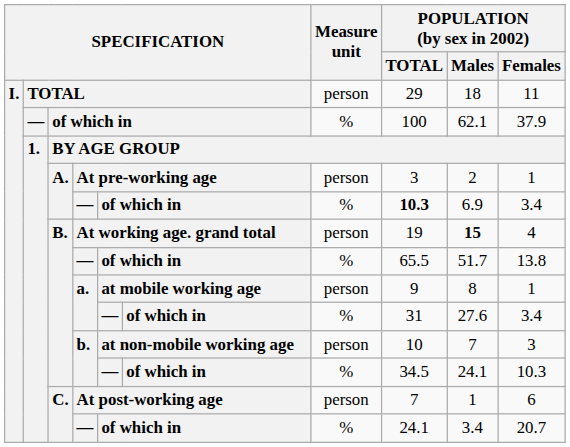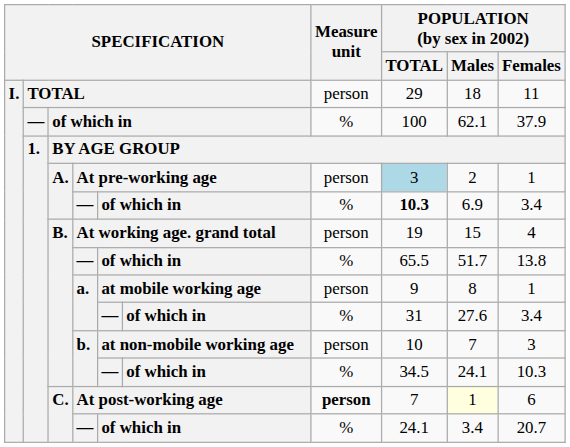(414, 176) no background -> (414, 176) lightblue background
(472, 232) bold -> (472, 232) normal
(346, 399) normal -> (346, 399) bold
(472, 399) no background -> (472, 399) lightyellow background
